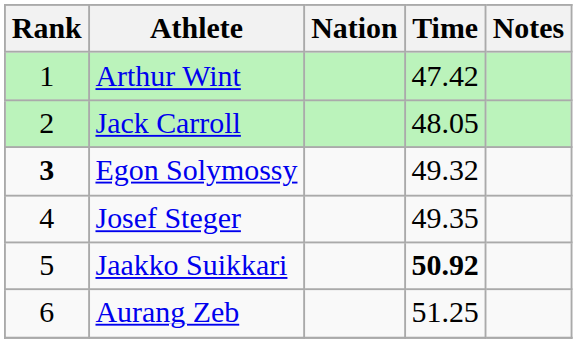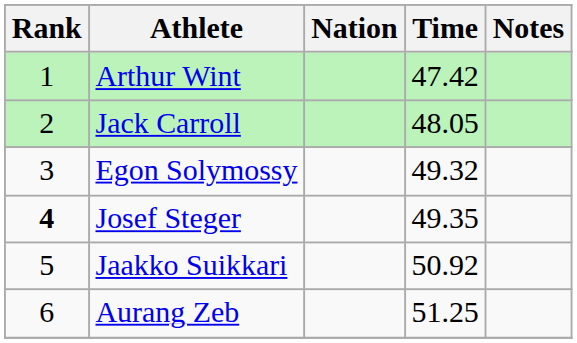(47, 170) bold -> (47, 170) normal
(47, 218) normal -> (47, 218) bold
(445, 265) bold -> (445, 265) normal
